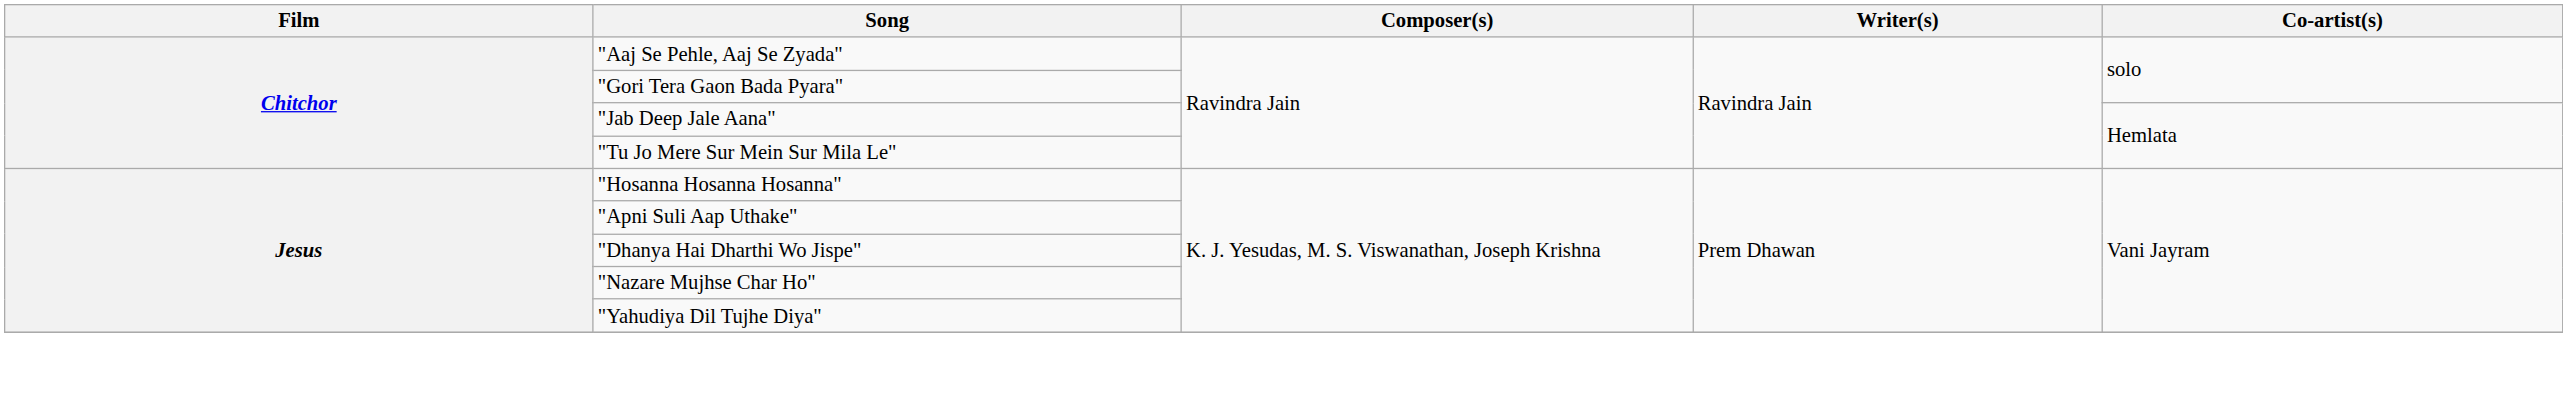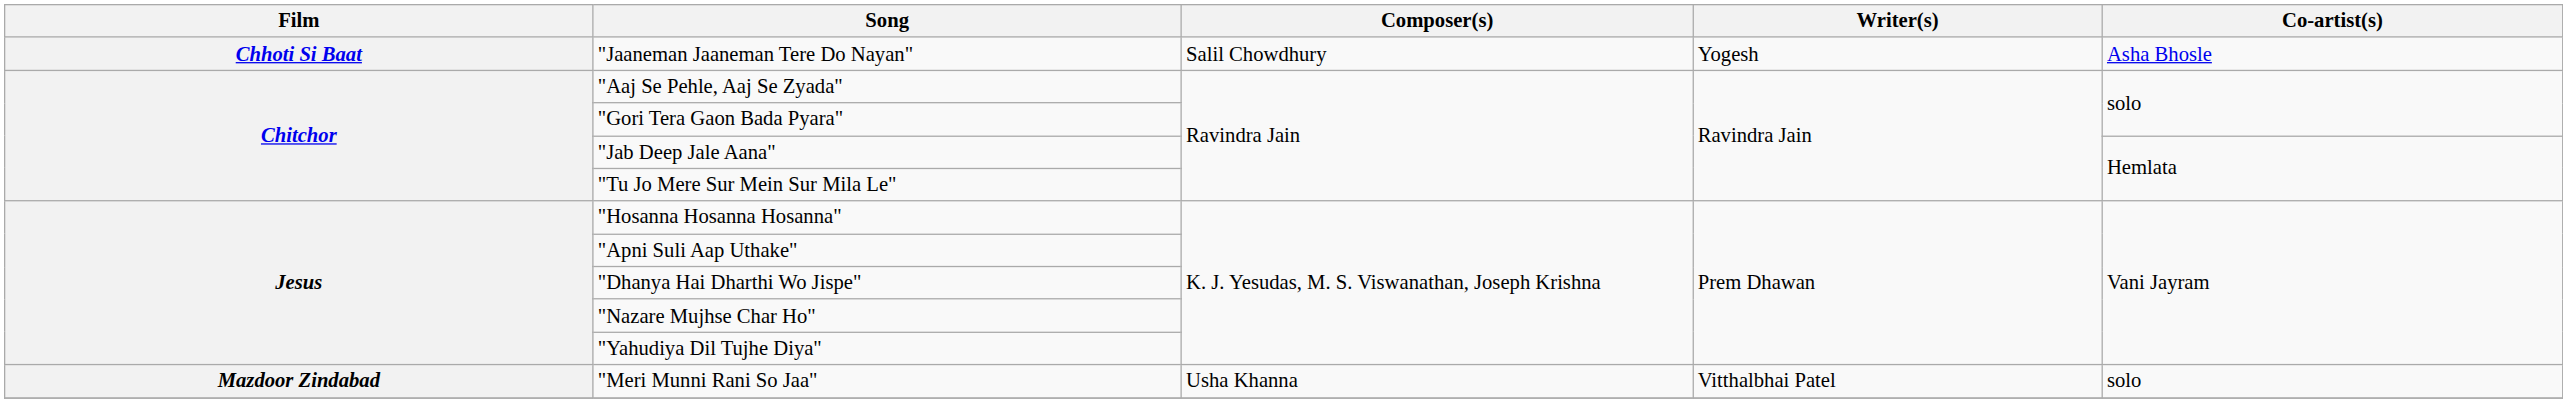+ row: (755, 53)
+ row: (708, 380)
